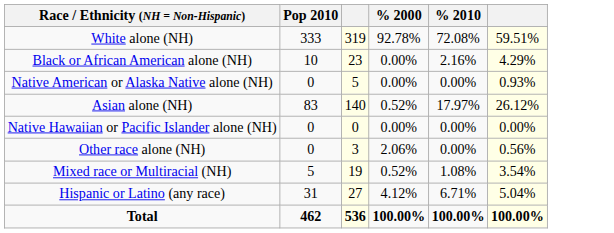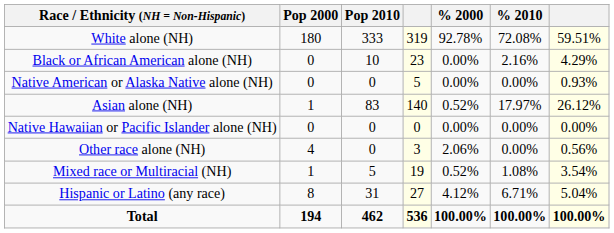+ column: (311, 15)
